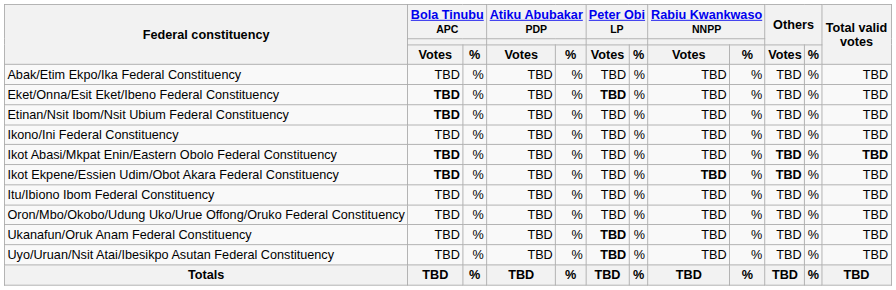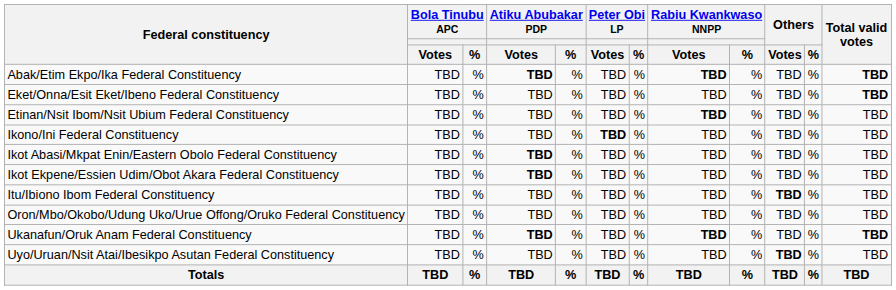(540, 75) normal -> (540, 75) bold
(714, 75) normal -> (714, 75) bold
(876, 75) normal -> (875, 75) bold
(447, 95) bold -> (447, 95) normal
(613, 95) bold -> (614, 95) normal
(876, 95) normal -> (875, 95) bold
(447, 115) bold -> (447, 115) normal
(714, 115) normal -> (714, 115) bold
(614, 135) normal -> (613, 135) bold
(447, 155) bold -> (447, 155) normal
(540, 155) normal -> (540, 155) bold
(789, 155) bold -> (789, 155) normal
(875, 155) bold -> (876, 155) normal
(447, 175) bold -> (447, 175) normal
(540, 175) normal -> (540, 175) bold
(714, 175) bold -> (714, 175) normal
(789, 175) bold -> (789, 175) normal
(789, 195) normal -> (789, 195) bold
(540, 235) normal -> (540, 235) bold
(613, 235) bold -> (614, 235) normal
(714, 235) normal -> (714, 235) bold
(876, 235) normal -> (875, 235) bold
(613, 255) bold -> (614, 255) normal
(789, 255) normal -> (789, 255) bold
